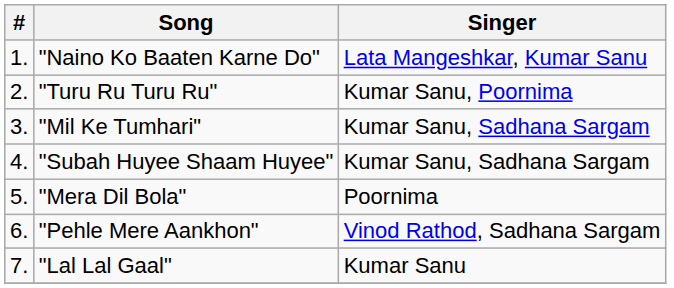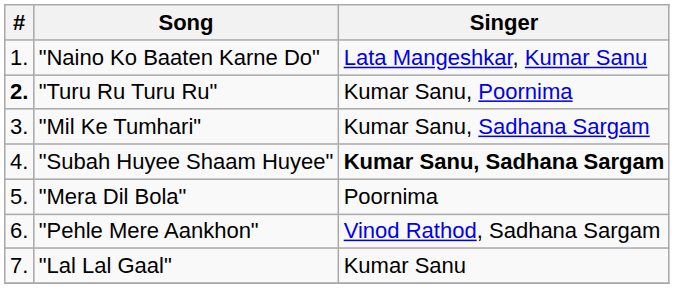(19, 92) normal -> (19, 92) bold
(497, 162) normal -> (504, 162) bold
